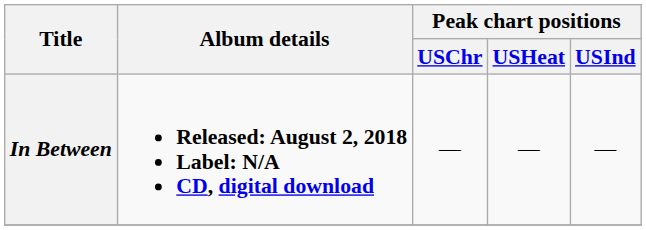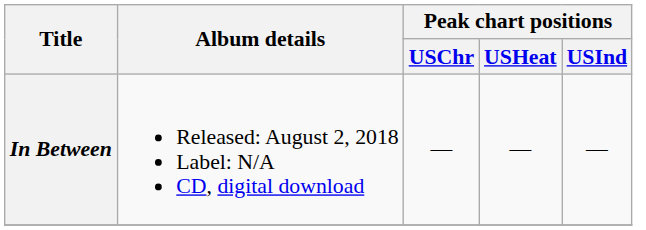(265, 162) bold -> (260, 162) normal
